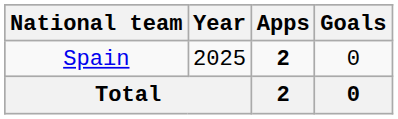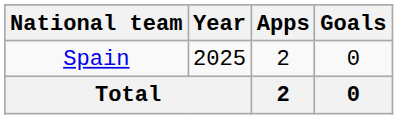(283, 59) bold -> (283, 59) normal
